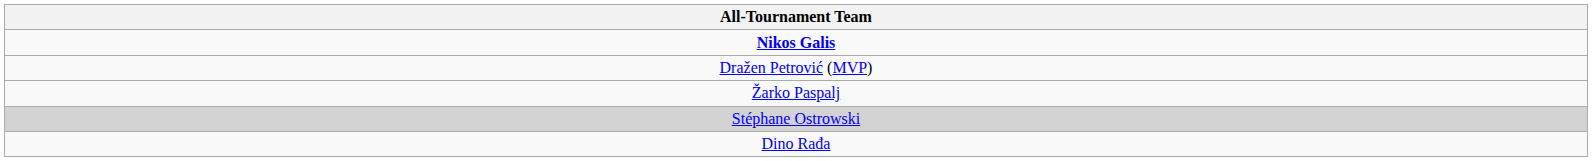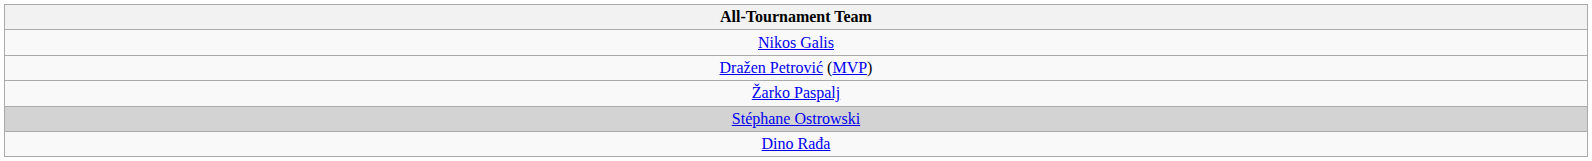(796, 42) bold -> (796, 42) normal
